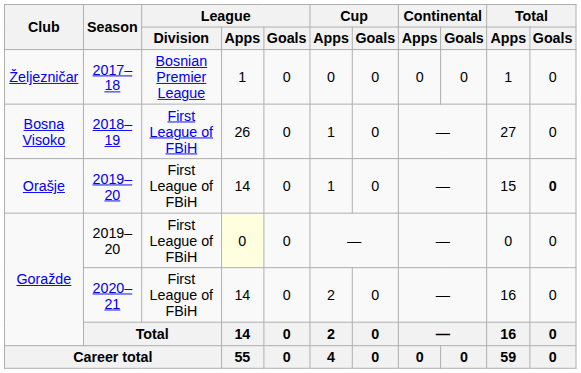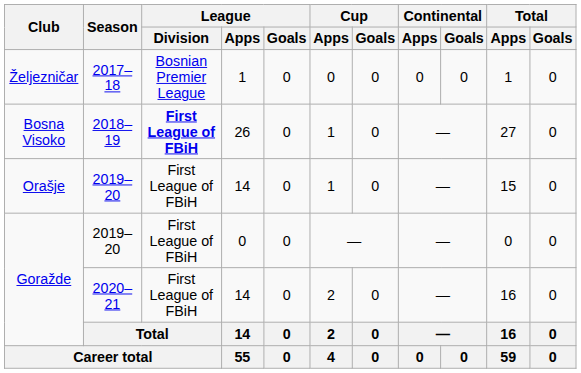(181, 132) normal -> (181, 132) bold
(553, 186) bold -> (553, 186) normal
(242, 241) lightyellow background -> (242, 241) no background
